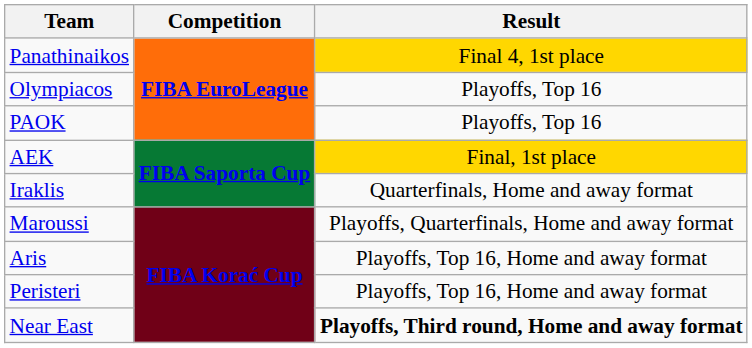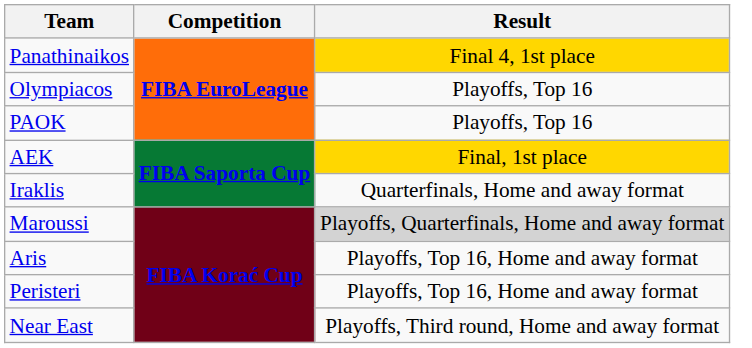(531, 223) no background -> (522, 223) lightgrey background
(531, 325) bold -> (522, 325) normal
